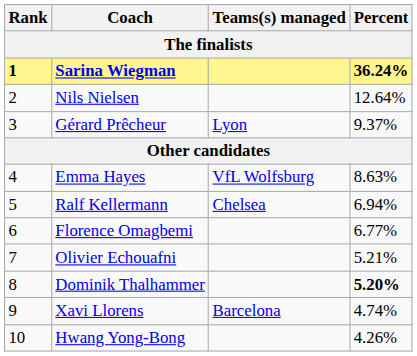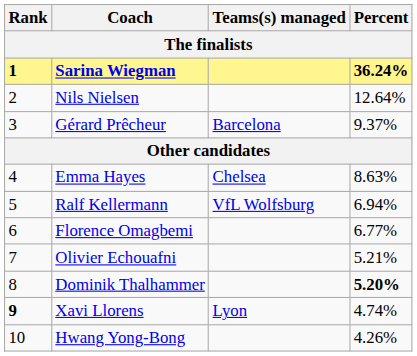(230, 124) Lyon -> (247, 124) Barcelona
(263, 177) VfL Wolfsburg -> (239, 177) Chelsea
(239, 204) Chelsea -> (263, 204) VfL Wolfsburg
(13, 310) normal -> (13, 310) bold
(247, 310) Barcelona -> (230, 310) Lyon
